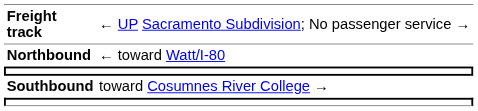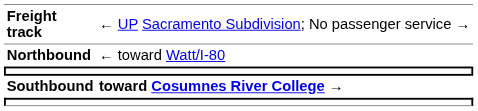(214, 86) normal -> (221, 86) bold
